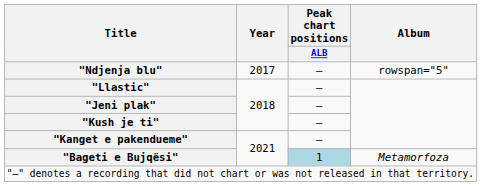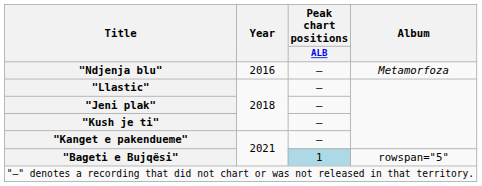(262, 70) 2017 -> (262, 70) 2016
(414, 70) rowspan="5" -> (414, 70) Metamorfoza
(414, 157) Metamorfoza -> (414, 157) rowspan="5"
